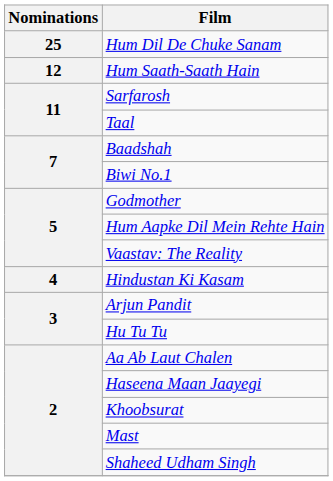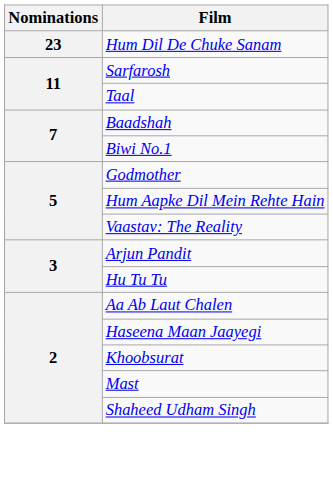(53, 44) 25 -> (53, 44) 23
- row: (183, 70)
- row: (175, 279)
